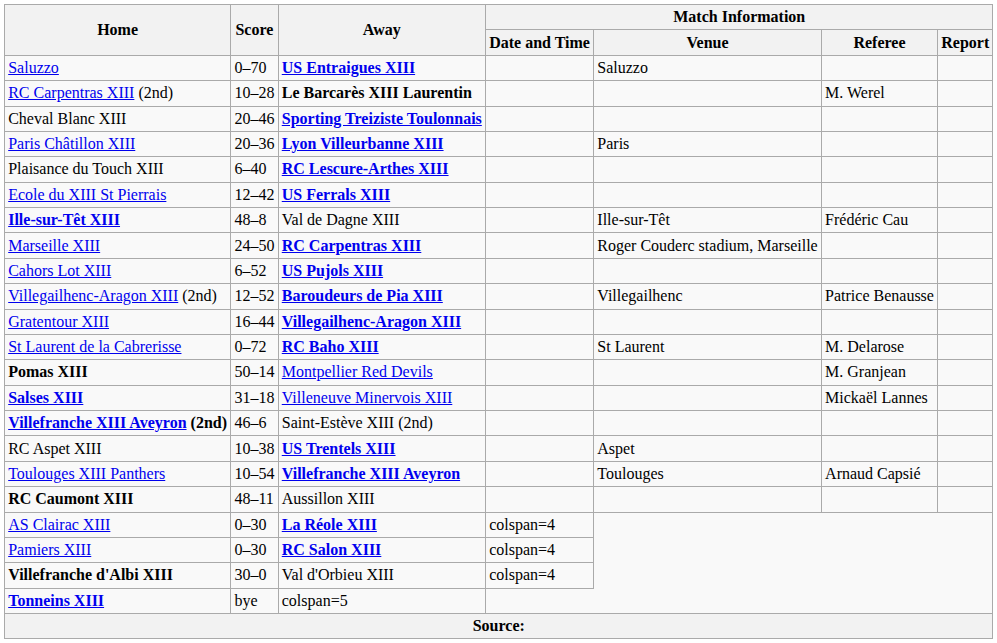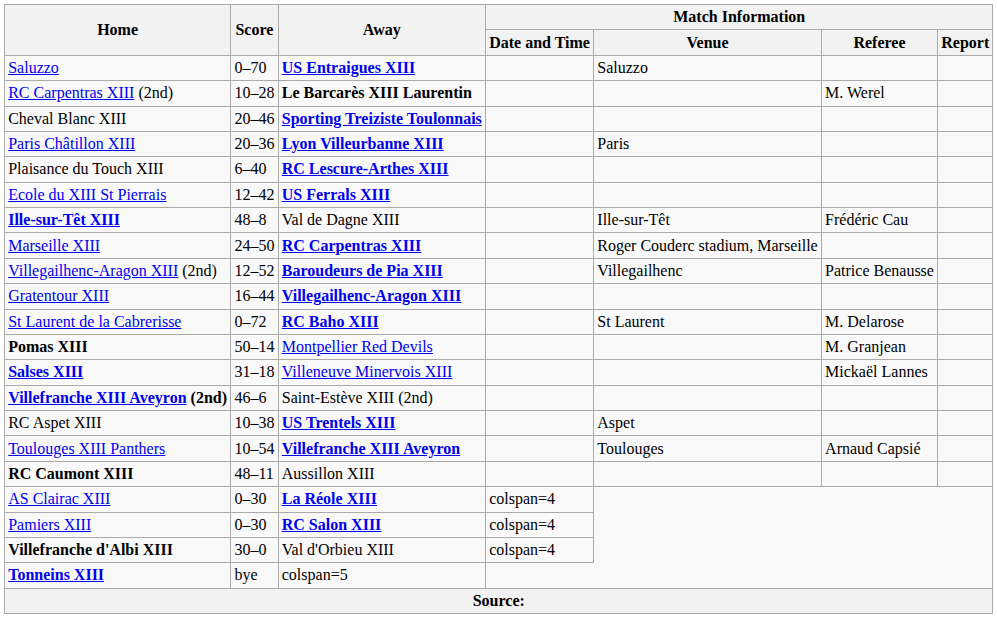- row: (60, 270)
